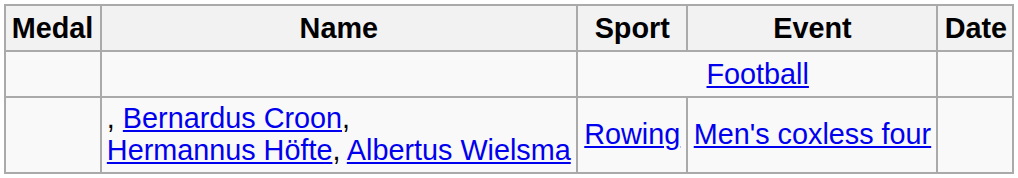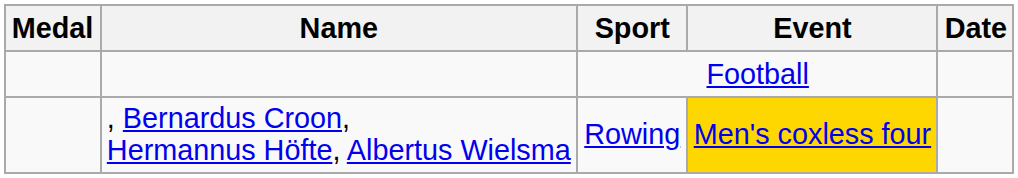(812, 135) no background -> (812, 135) gold background
